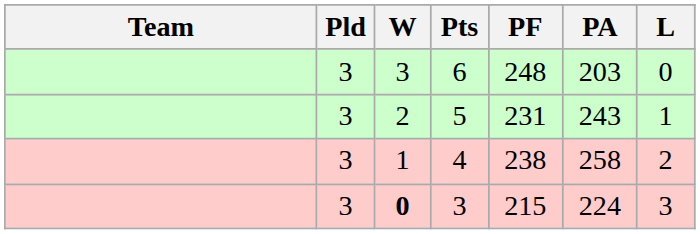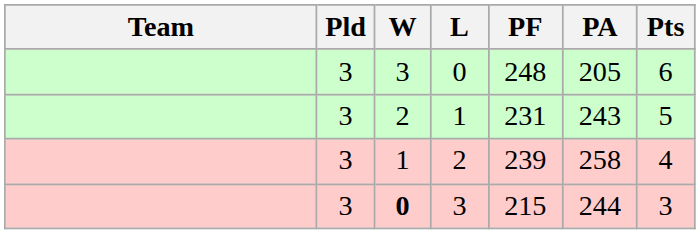columns swapped: (666, 26) <-> (459, 26)
(600, 71) 203 -> (600, 71) 205
(525, 160) 238 -> (525, 160) 239
(600, 205) 224 -> (600, 205) 244
